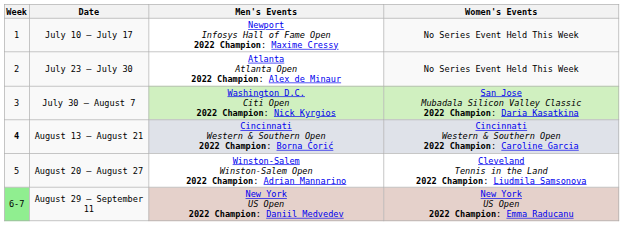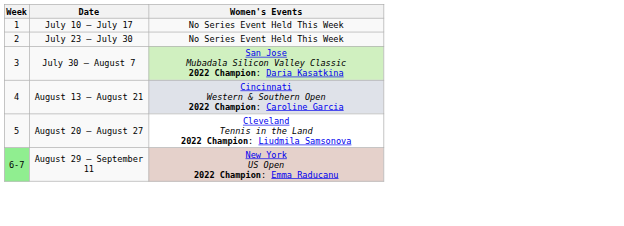- column: (266, 11)
(17, 137) bold -> (17, 97) normal
